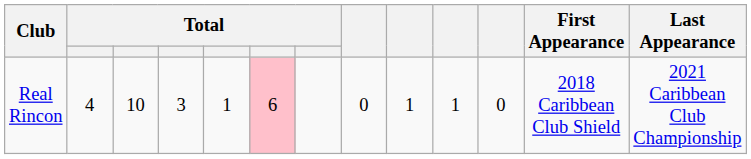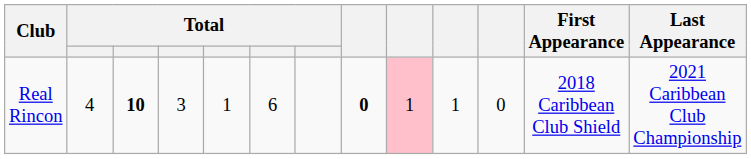(135, 105) normal -> (135, 105) bold
(273, 105) pink background -> (273, 105) no background
(364, 105) normal -> (364, 105) bold
(410, 105) no background -> (410, 105) pink background
